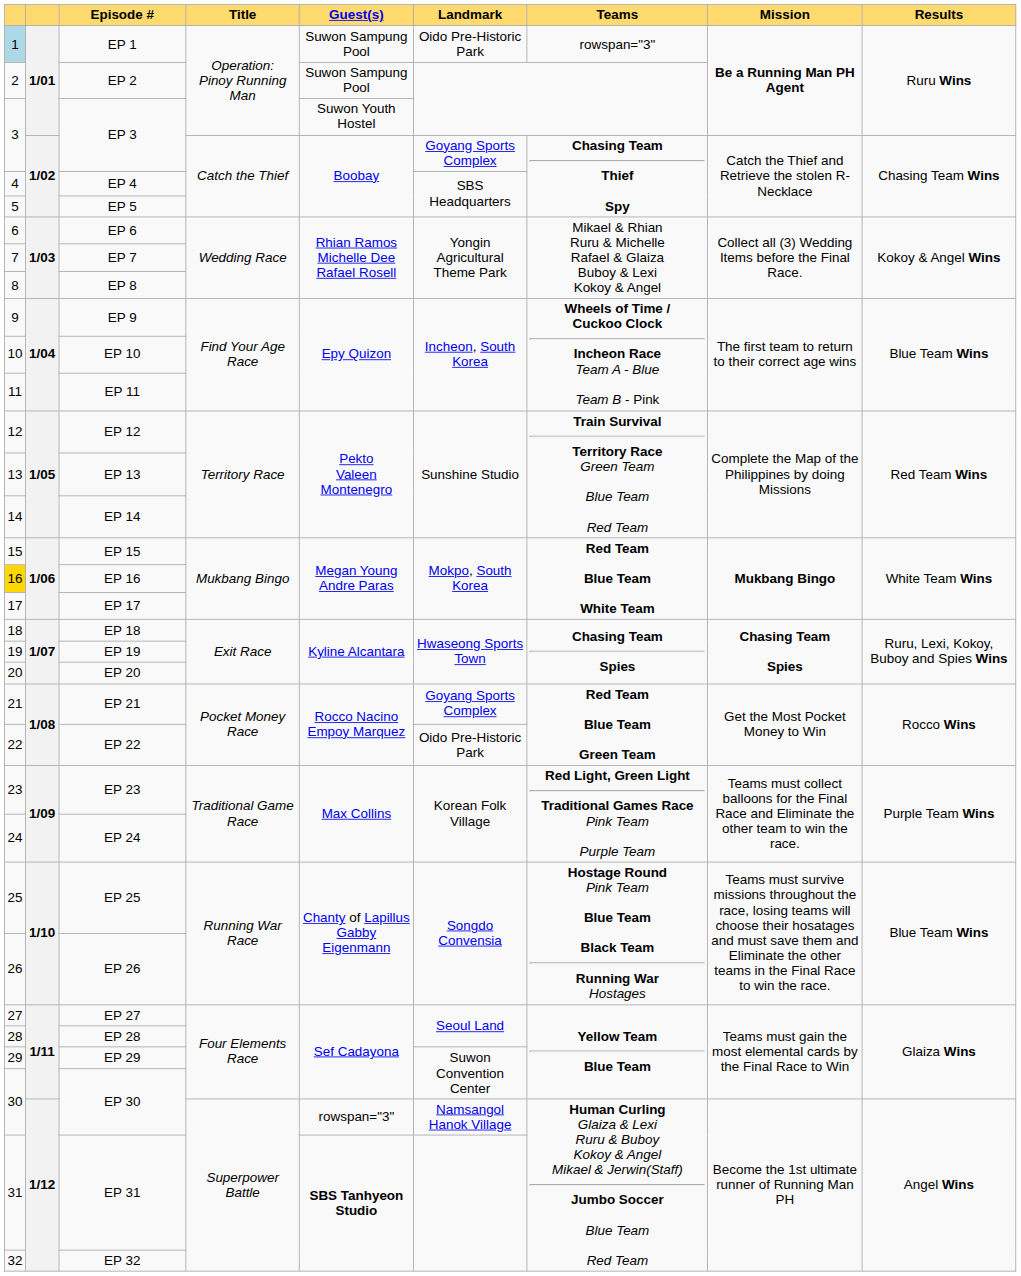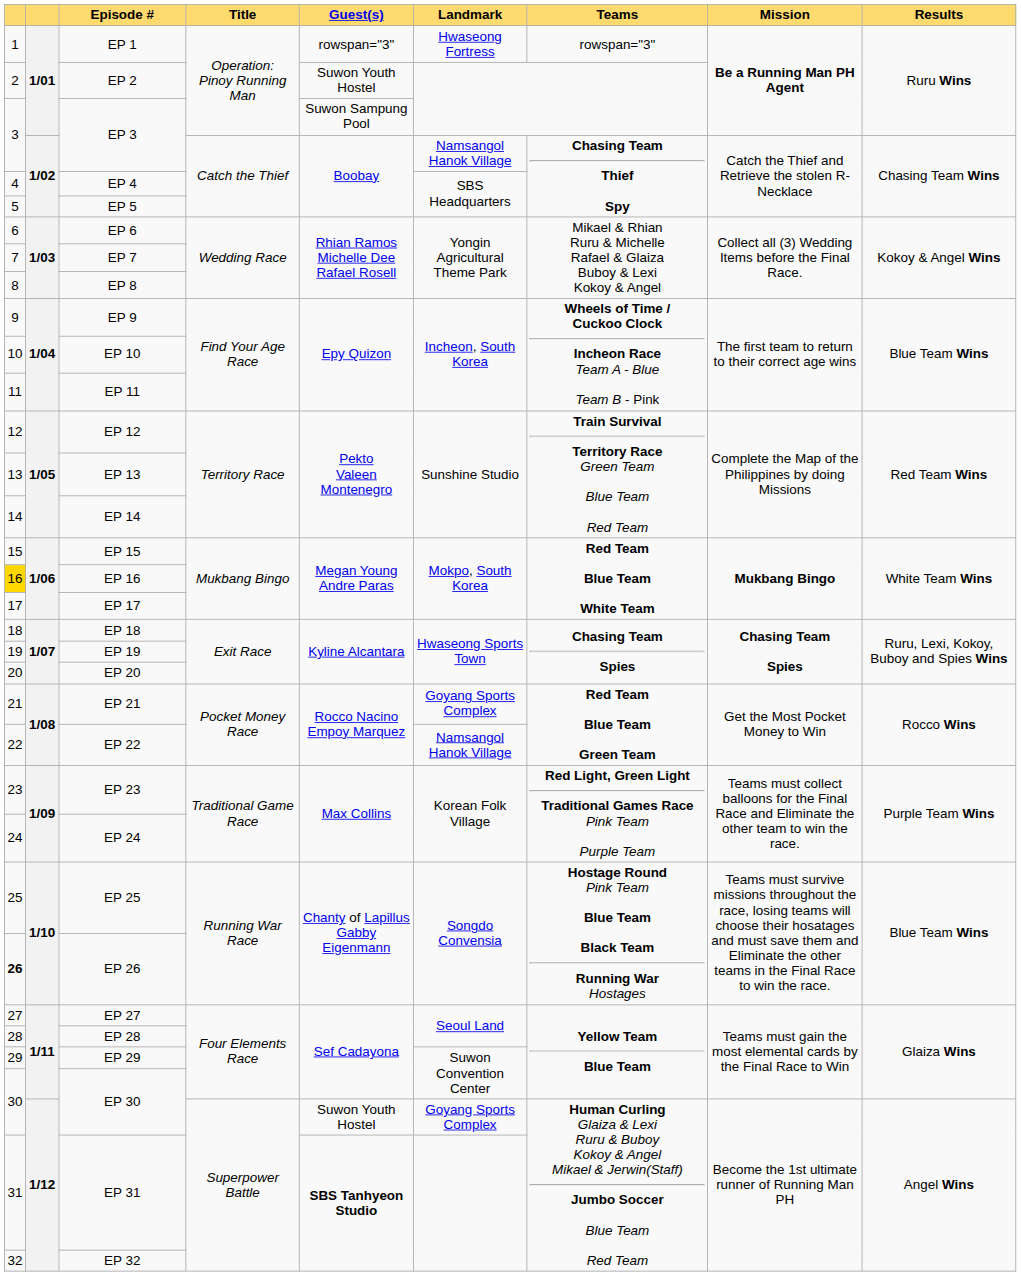(15, 44) lightblue background -> (15, 44) no background
(356, 44) Suwon Sampung Pool -> (356, 44) rowspan="3"
(470, 44) Oido Pre-Historic Park -> (470, 44) Hwaseong Fortress
(356, 80) Suwon Sampung Pool -> (356, 80) Suwon Youth Hostel
(356, 116) Suwon Youth Hostel -> (356, 116) Suwon Sampung Pool
(470, 153) Goyang Sports Complex -> (470, 153) Namsangol Hanok Village
(470, 744) Oido Pre-Historic Park -> (470, 744) Namsangol Hanok Village
(15, 969) normal -> (15, 969) bold
(356, 1117) rowspan="3" -> (356, 1117) Suwon Youth Hostel
(470, 1117) Namsangol Hanok Village -> (470, 1117) Goyang Sports Complex
